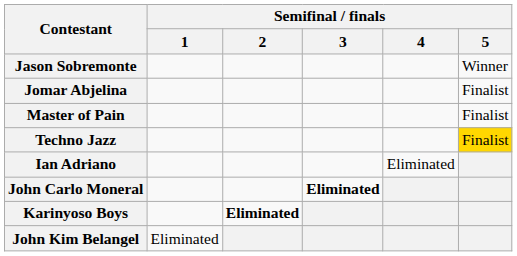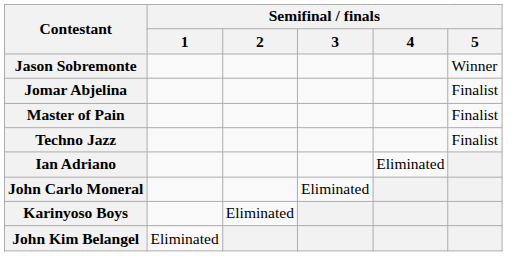(485, 139) gold background -> (475, 139) no background
(343, 189) bold -> (335, 189) normal
(262, 213) bold -> (260, 213) normal
